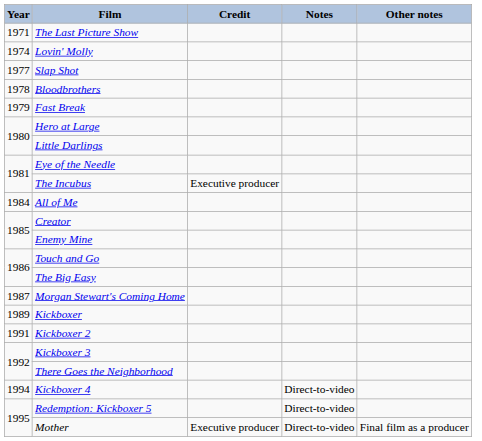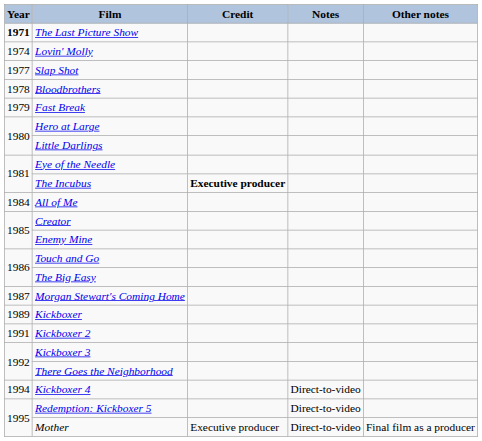(18, 32) normal -> (18, 32) bold
(235, 183) normal -> (238, 183) bold
